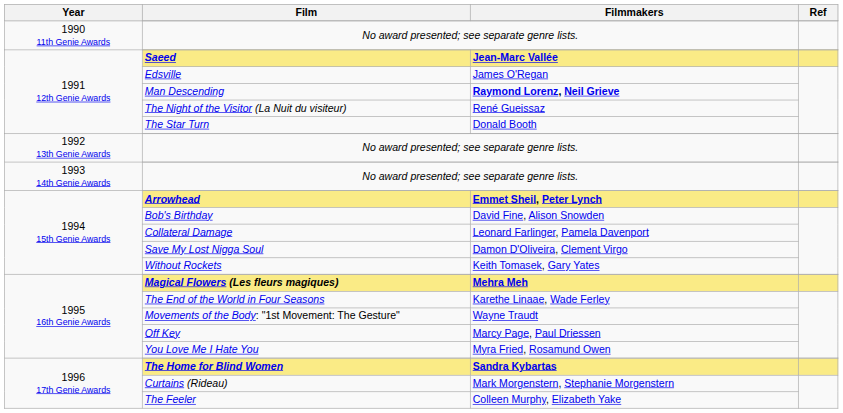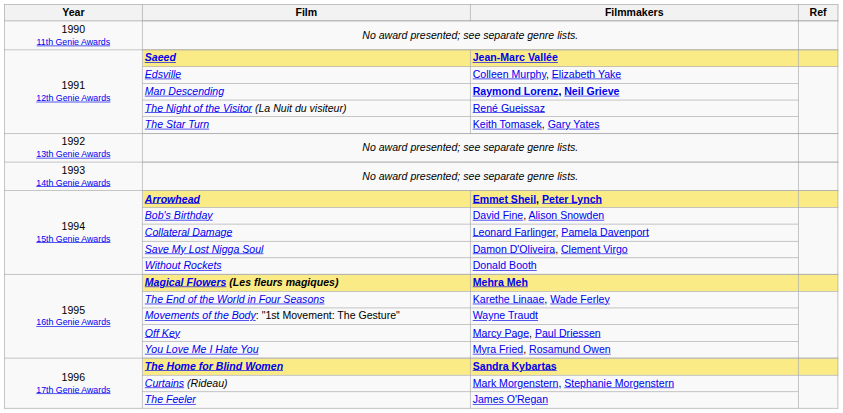(510, 74) James O'Regan -> (547, 74) Colleen Murphy, Elizabeth Yake
(505, 125) Donald Booth -> (536, 125) Keith Tomasek, Gary Yates
(536, 266) Keith Tomasek, Gary Yates -> (505, 266) Donald Booth
(547, 400) Colleen Murphy, Elizabeth Yake -> (510, 400) James O'Regan
